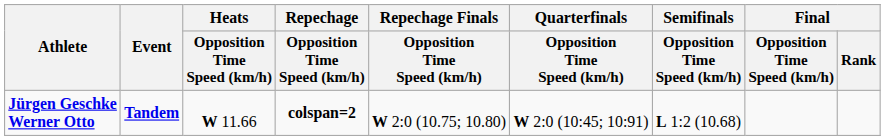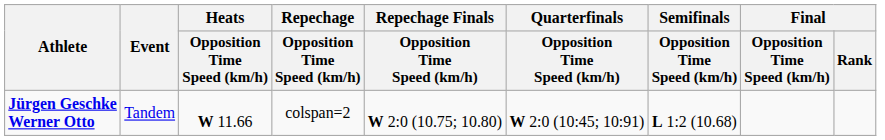(152, 113) bold -> (150, 113) normal
(322, 113) bold -> (318, 113) normal
